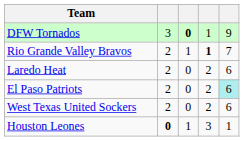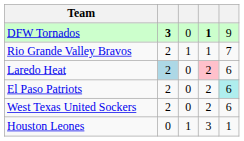(168, 32) normal -> (168, 32) bold
(188, 32) bold -> (188, 32) normal
(208, 32) normal -> (208, 32) bold
(208, 51) bold -> (208, 51) normal
(168, 70) no background -> (168, 70) lightblue background
(208, 70) no background -> (208, 70) pink background
(168, 126) bold -> (168, 126) normal
